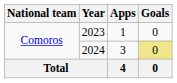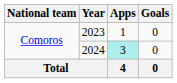(123, 50) no background -> (123, 50) paleturquoise background
(155, 50) khaki background -> (155, 50) no background
